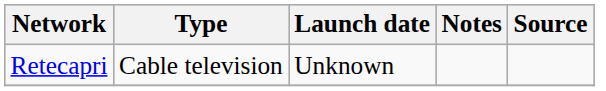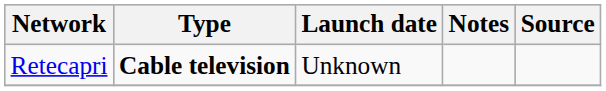(201, 64) normal -> (204, 64) bold
